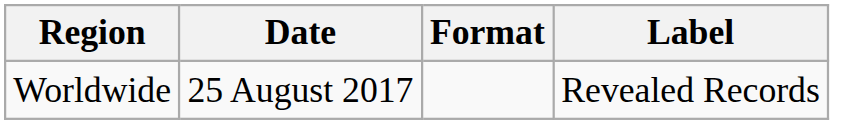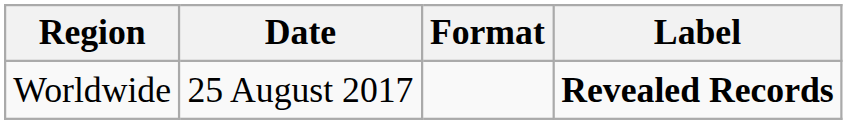(691, 89) normal -> (697, 89) bold
